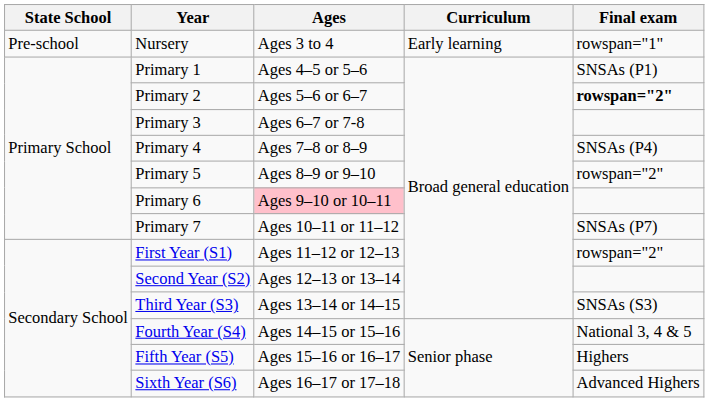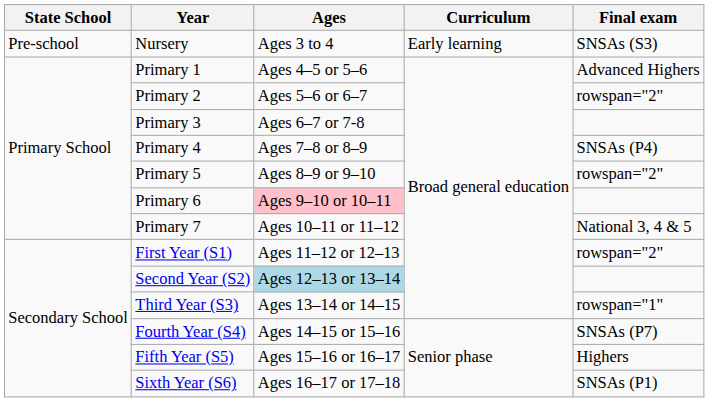(620, 43) rowspan="1" -> (617, 43) SNSAs (S3)
(617, 69) SNSAs (P1) -> (638, 69) Advanced Highers
(625, 95) bold -> (620, 95) normal
(617, 226) SNSAs (P7) -> (634, 226) National 3, 4 & 5
(329, 278) no background -> (329, 278) lightblue background
(617, 305) SNSAs (S3) -> (620, 305) rowspan="1"
(634, 331) National 3, 4 & 5 -> (617, 331) SNSAs (P7)
(638, 383) Advanced Highers -> (617, 383) SNSAs (P1)
